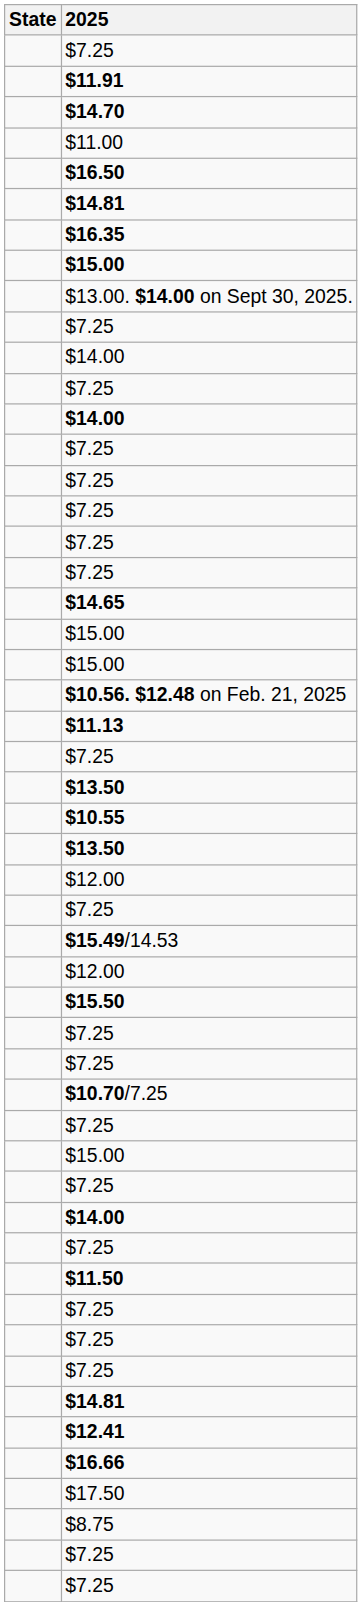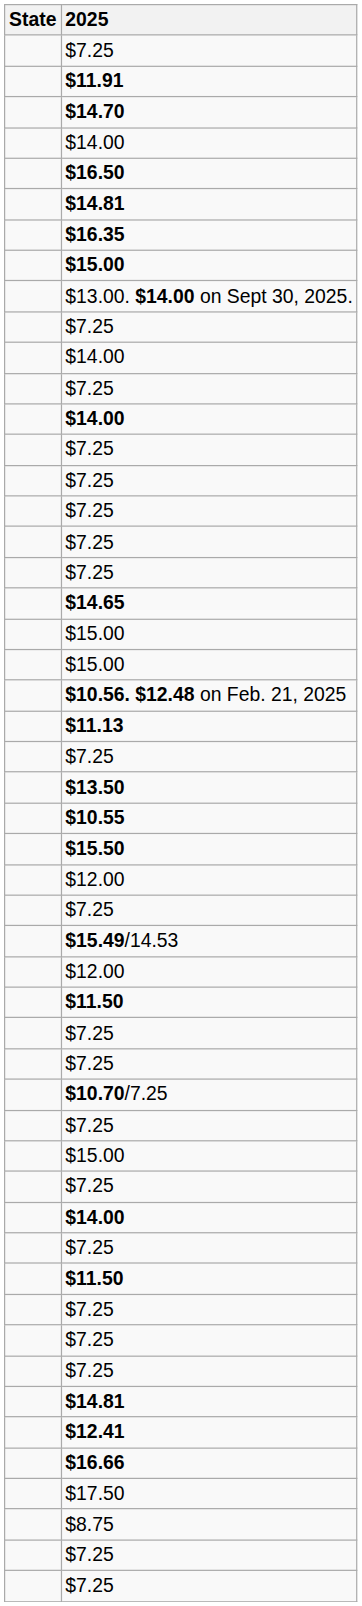(94, 142) $11.00 -> (95, 142) $14.00
(95, 848) $13.50 -> (95, 848) $15.50
(95, 1002) $15.50 -> (94, 1002) $11.50
